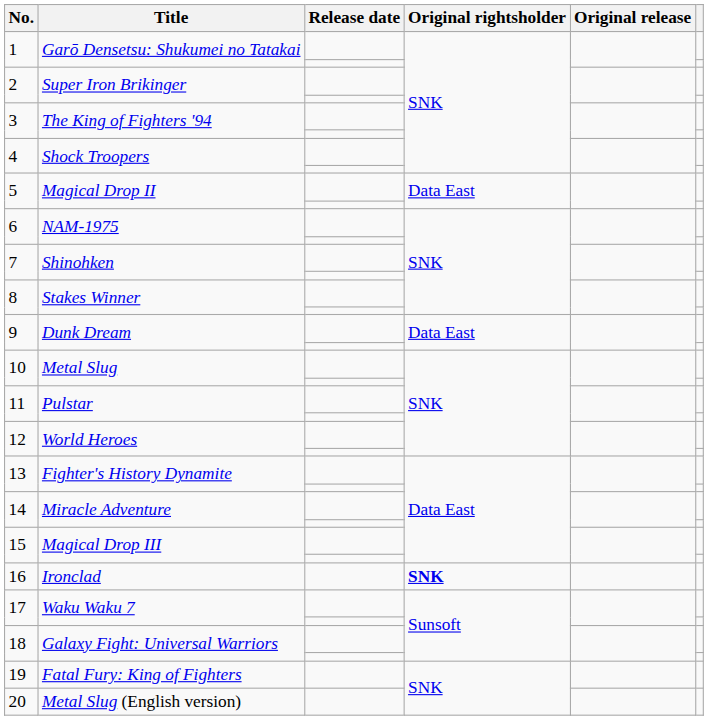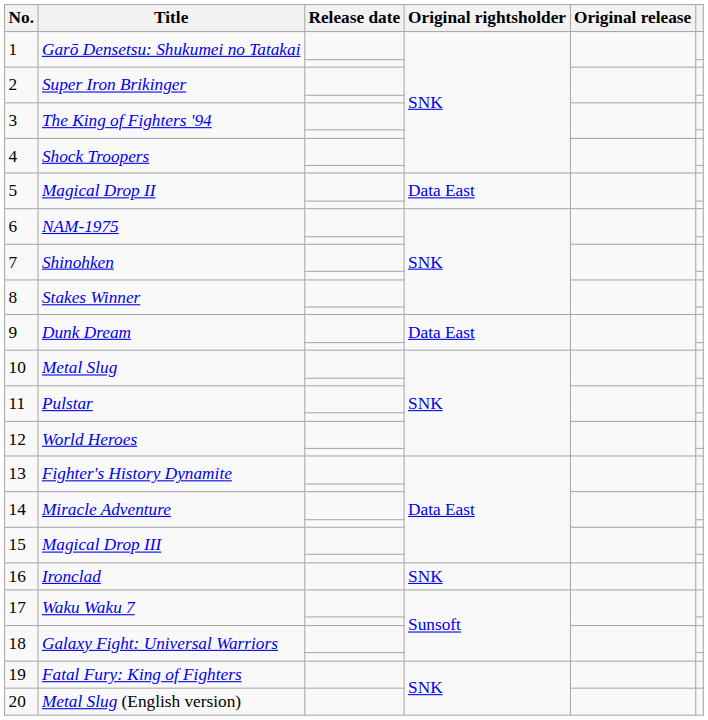(426, 576) bold -> (425, 576) normal
